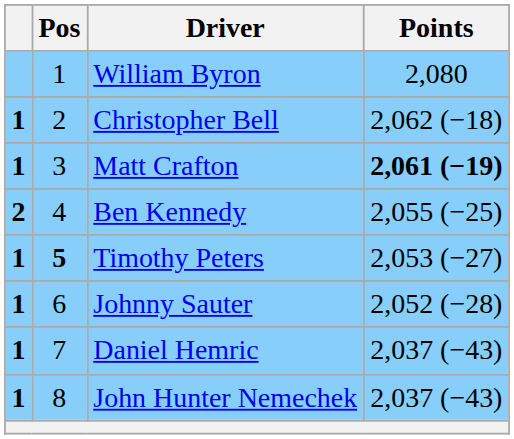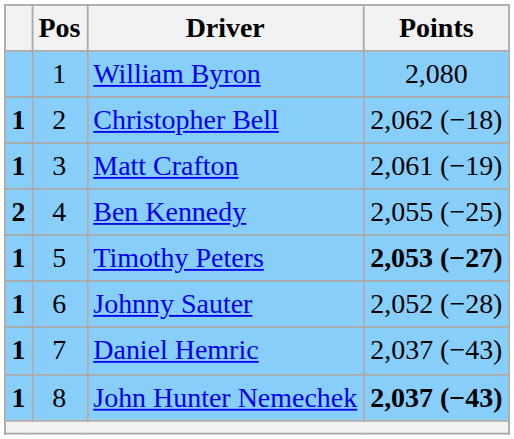(436, 166) bold -> (436, 166) normal
(59, 258) bold -> (59, 258) normal
(436, 258) normal -> (436, 258) bold
(436, 396) normal -> (436, 396) bold
